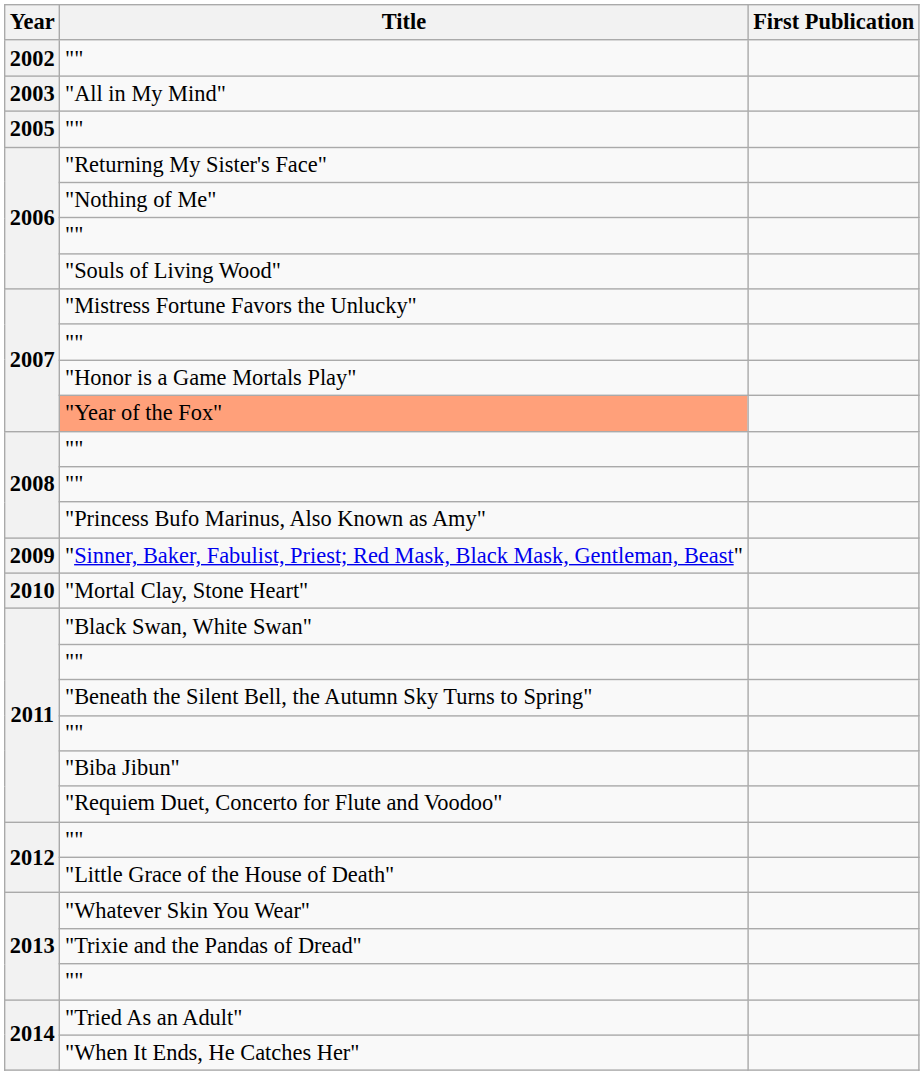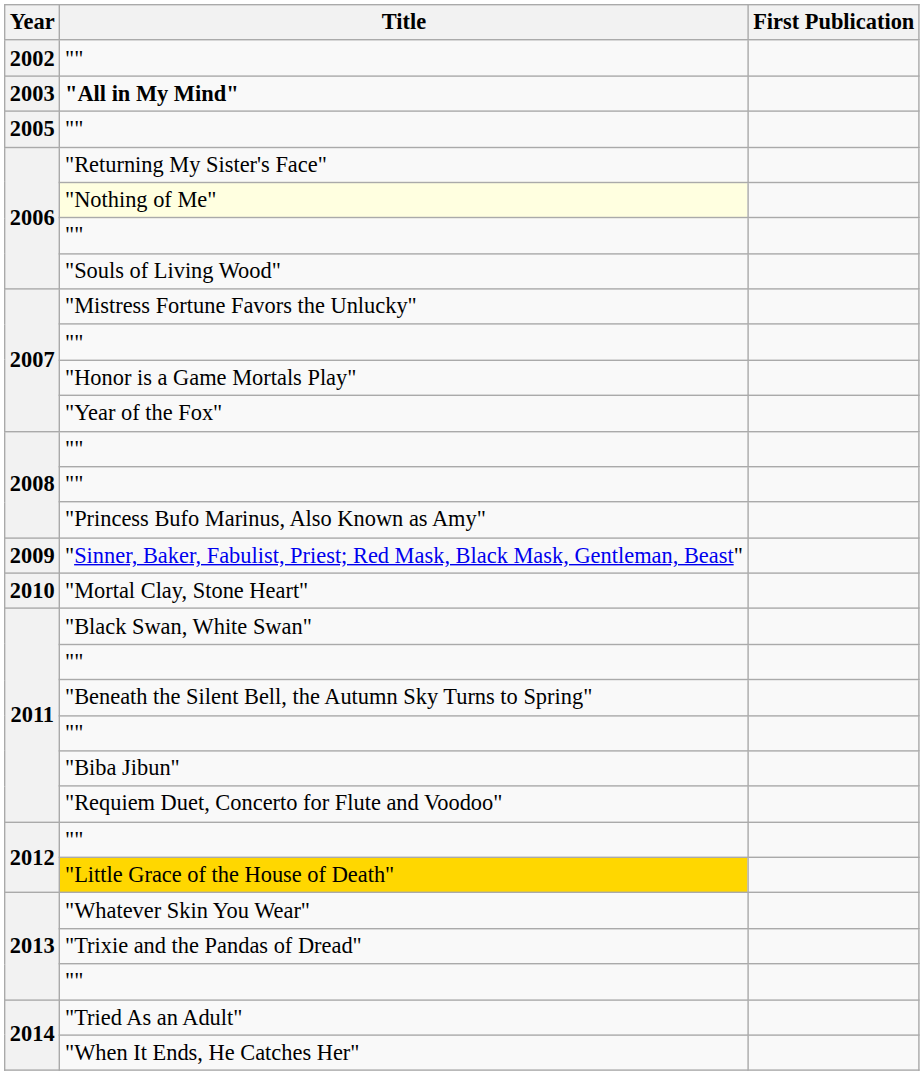(145, 93) normal -> (152, 93) bold
(141, 199) no background -> (141, 199) lightyellow background
(144, 413) lightsalmon background -> (144, 413) no background
(230, 874) no background -> (230, 874) gold background
